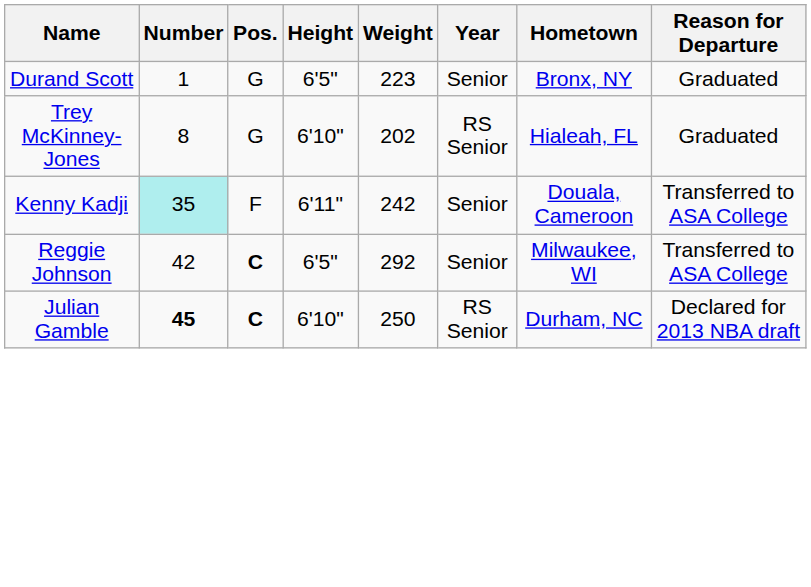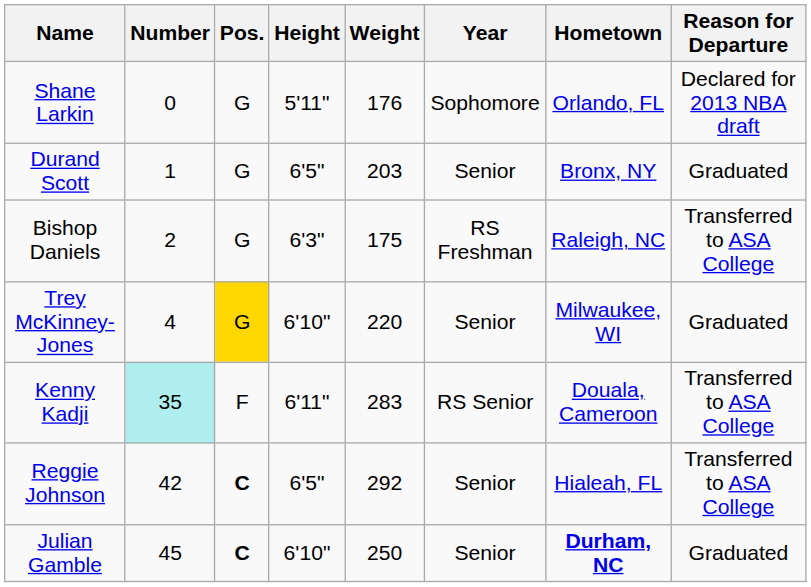+ row: (65, 102)
(398, 78) 223 -> (385, 171) 203
+ row: (65, 240)
(183, 135) 8 -> (170, 321) 4
(255, 135) no background -> (242, 321) gold background
(398, 135) 202 -> (385, 321) 220
(477, 135) RS Senior -> (485, 321) Senior
(584, 135) Hialeah, FL -> (608, 321) Milwaukee, WI
(398, 204) 242 -> (385, 402) 283
(477, 204) Senior -> (485, 402) RS Senior
(584, 262) Milwaukee, WI -> (608, 483) Hialeah, FL
(183, 319) bold -> (170, 552) normal
(477, 319) RS Senior -> (485, 552) Senior
(584, 319) normal -> (608, 552) bold
(728, 319) Declared for 2013 NBA draft -> (738, 552) Graduated
